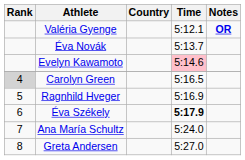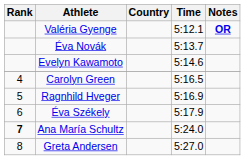(189, 63) pink background -> (189, 63) no background
(20, 79) lightgrey background -> (20, 79) no background
(189, 113) bold -> (189, 113) normal
(20, 130) normal -> (20, 130) bold
